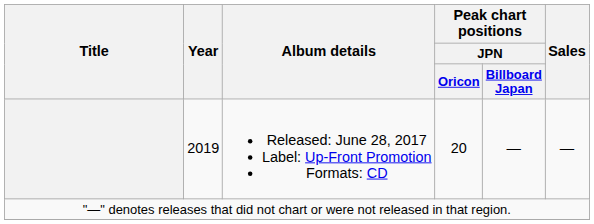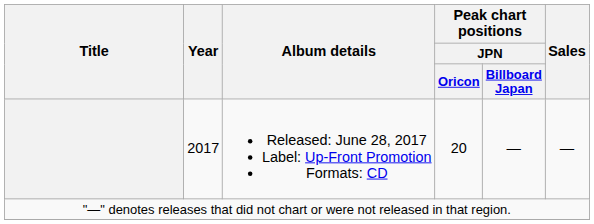(203, 149) 2019 -> (203, 149) 2017
